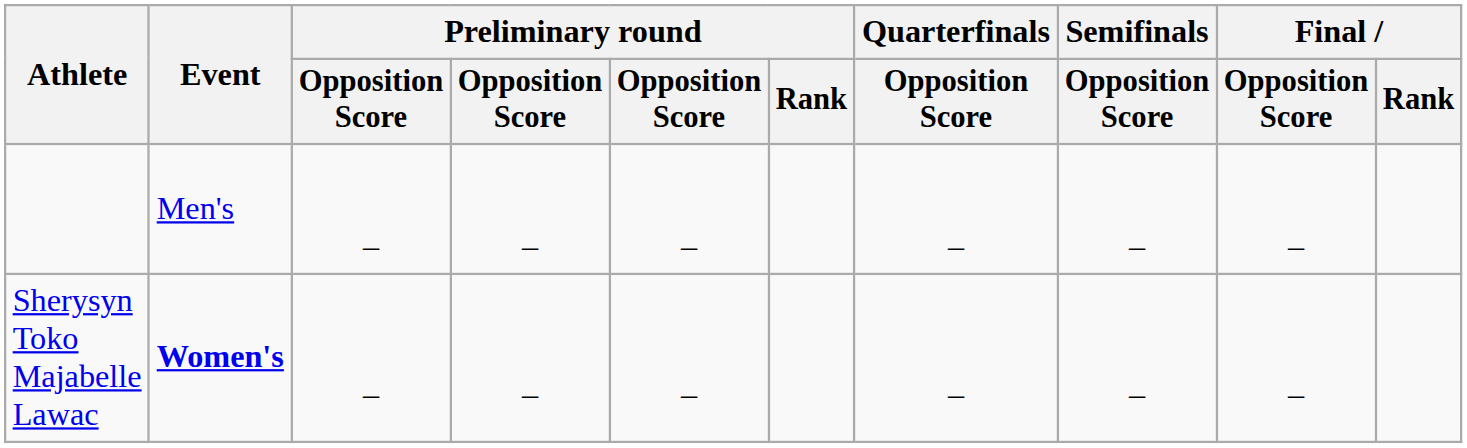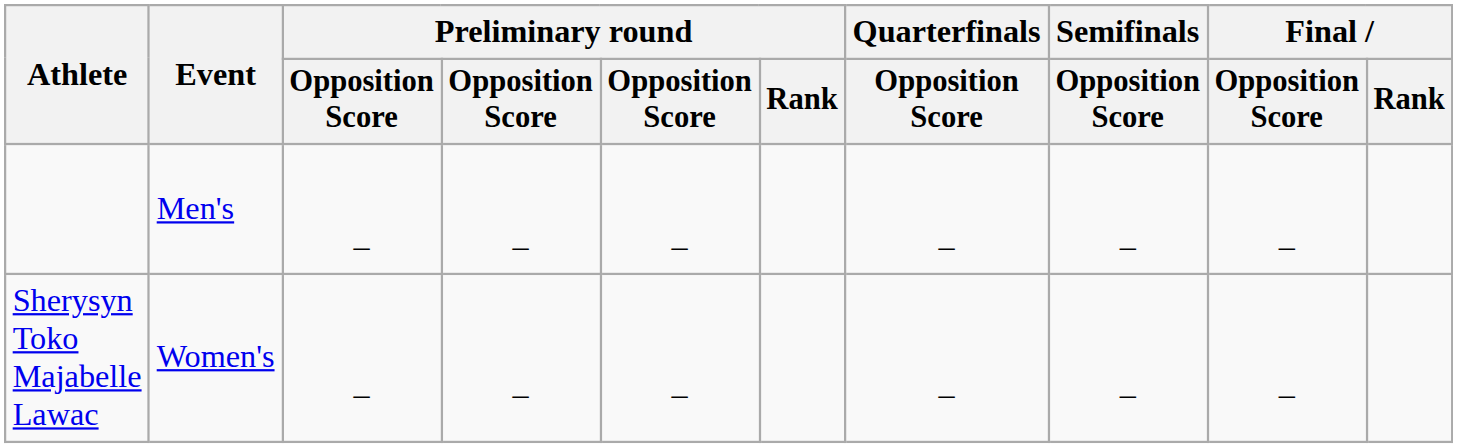(220, 357) bold -> (216, 357) normal
